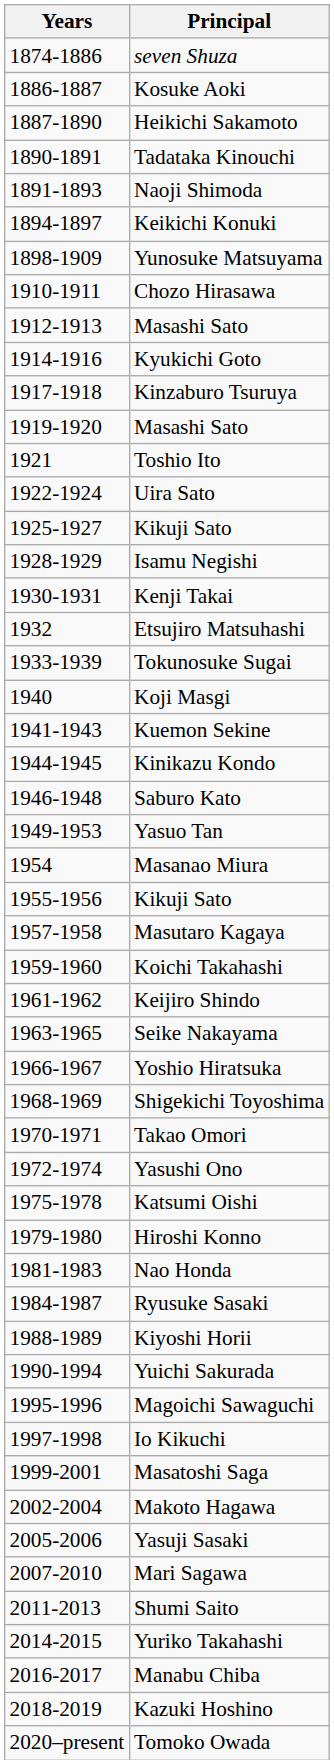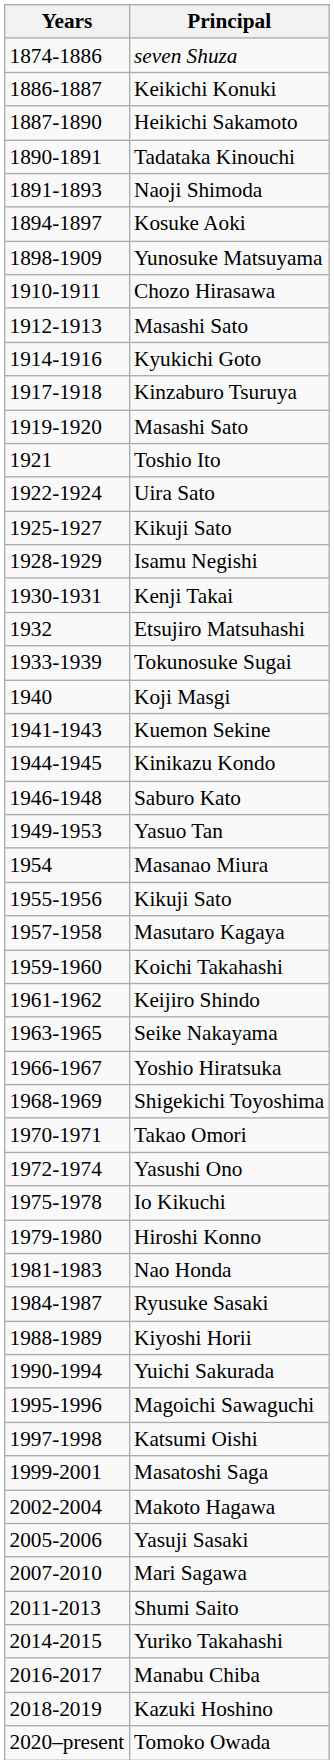(190, 88) Kosuke Aoki -> (205, 88) Keikichi Konuki
(205, 223) Keikichi Konuki -> (190, 223) Kosuke Aoki
(196, 1202) Katsumi Oishi -> (180, 1202) Io Kikuchi
(180, 1438) Io Kikuchi -> (196, 1438) Katsumi Oishi
